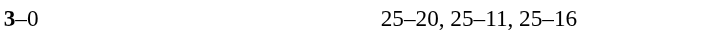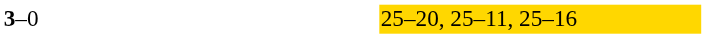(479, 18) no background -> (479, 18) gold background
